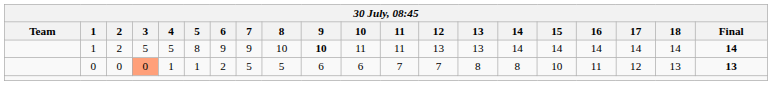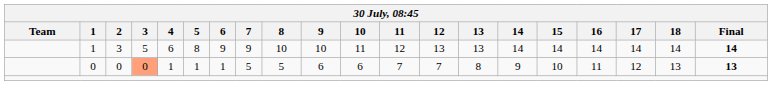(119, 48) 2 -> (119, 48) 3
(171, 48) 5 -> (171, 48) 6
(321, 48) bold -> (321, 48) normal
(400, 48) 11 -> (399, 48) 12
(223, 66) 2 -> (223, 66) 1
(517, 66) 8 -> (518, 66) 9
